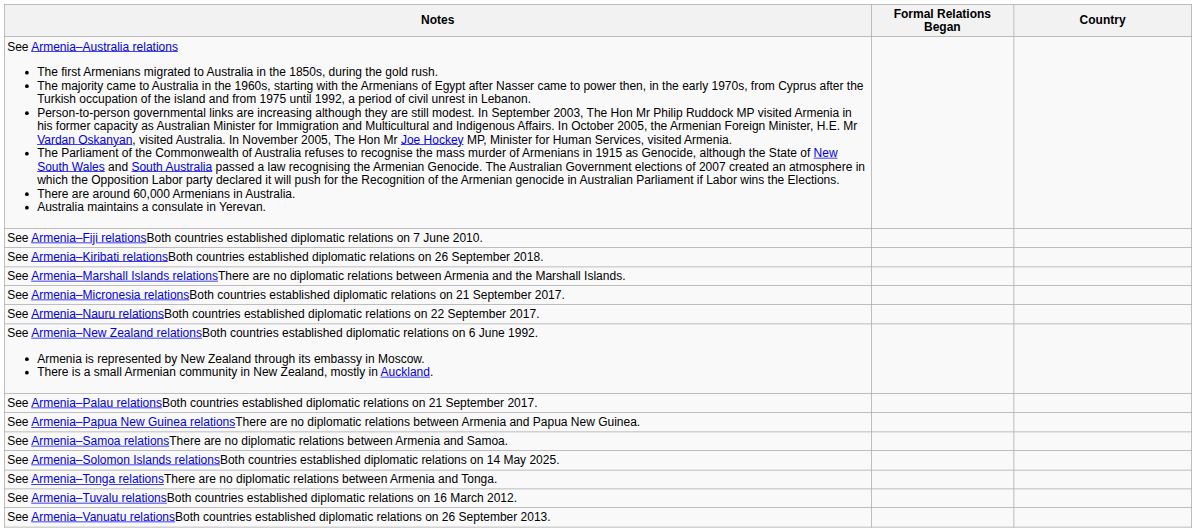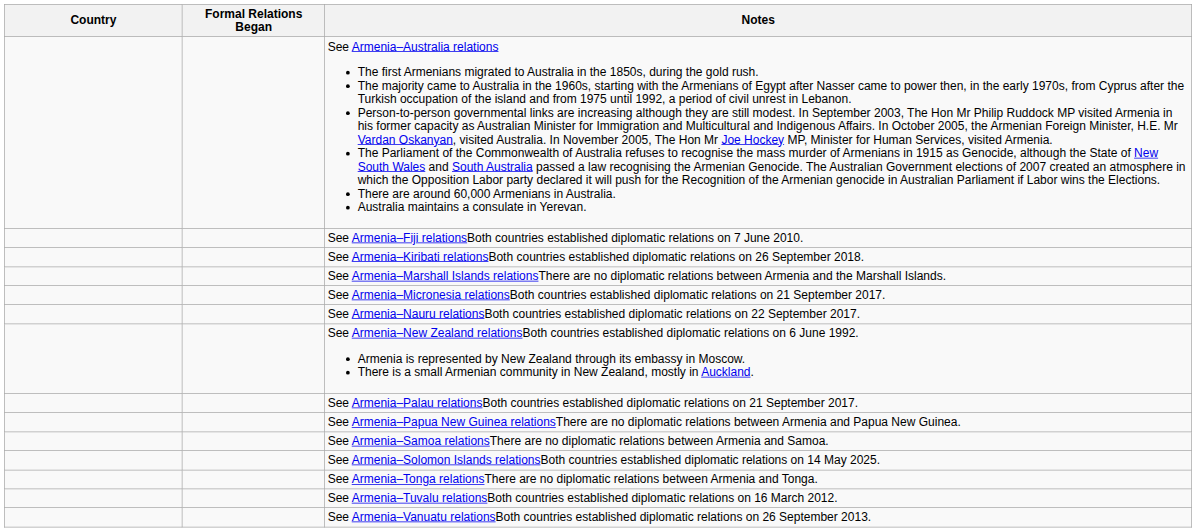columns swapped: (1103, 20) <-> (438, 20)
